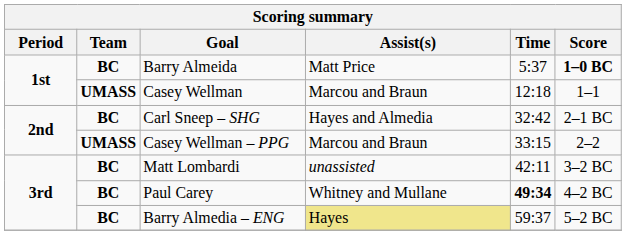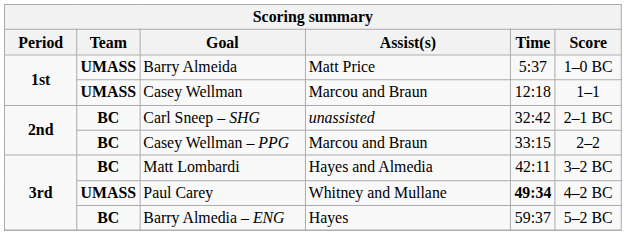(108, 67) BC -> (108, 67) UMASS
(588, 67) bold -> (588, 67) normal
(371, 117) Hayes and Almedia -> (342, 117) unassisted
(108, 142) UMASS -> (108, 142) BC
(342, 167) unassisted -> (371, 167) Hayes and Almedia
(108, 192) BC -> (108, 192) UMASS
(329, 218) khaki background -> (329, 218) no background
